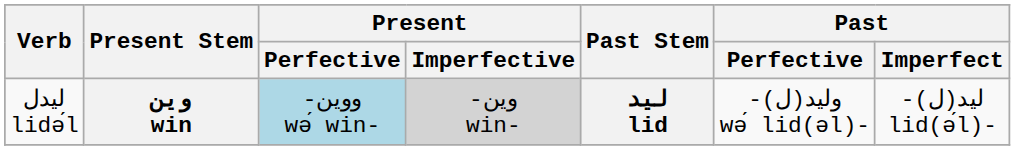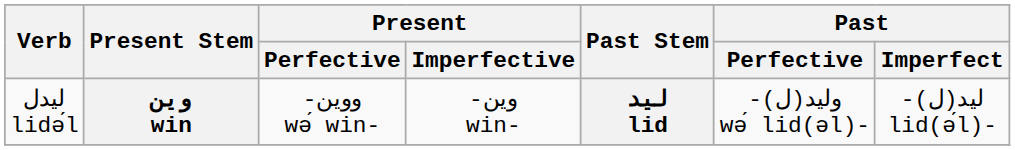(332, 112) lightblue background -> (332, 112) no background
(493, 112) lightgrey background -> (493, 112) no background
